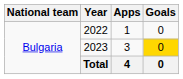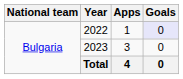(161, 30) no background -> (161, 30) lavender background
(161, 47) gold background -> (161, 47) no background
